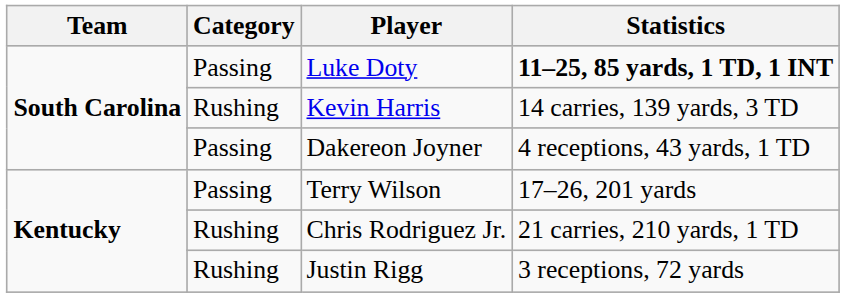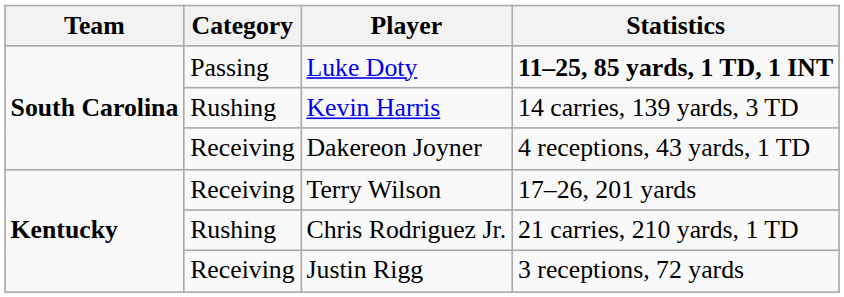(232, 148) Passing -> (242, 148) Receiving
(232, 189) Passing -> (242, 189) Receiving
(236, 270) Rushing -> (242, 270) Receiving
